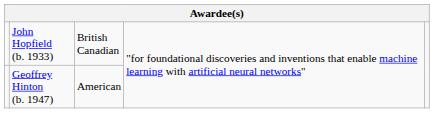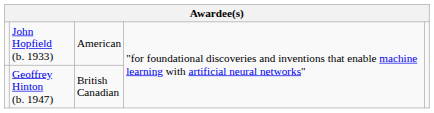(98, 43) British Canadian -> (99, 43) American
(99, 86) American -> (98, 86) British Canadian
